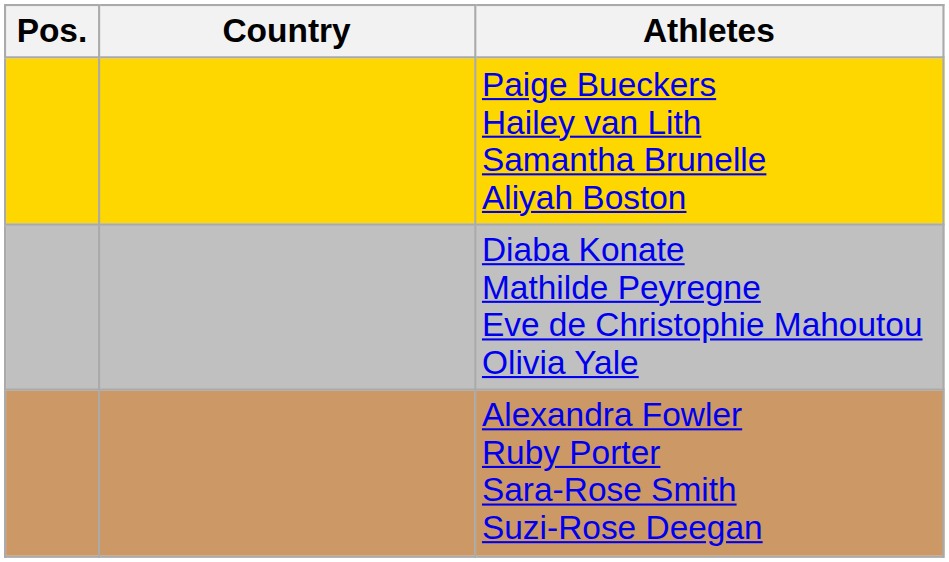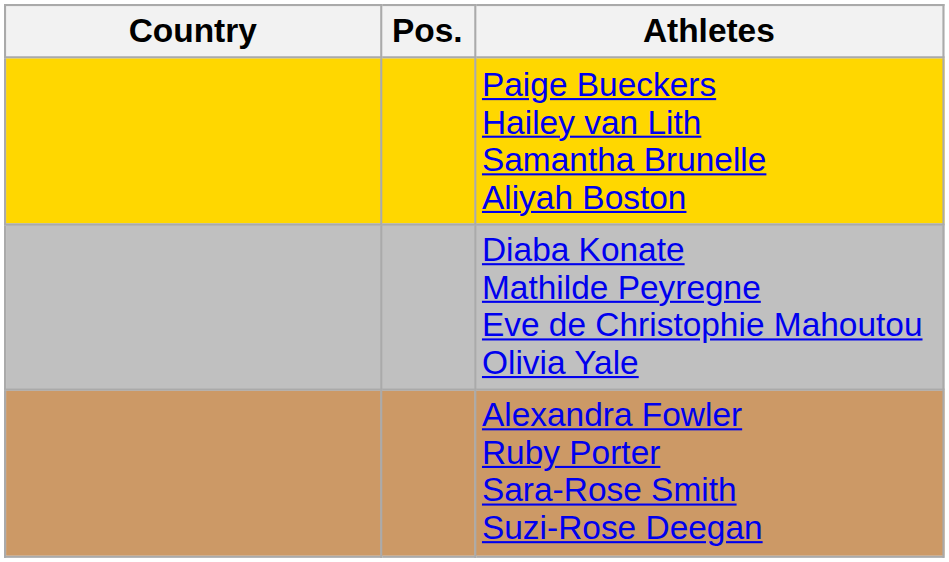columns swapped: (52, 31) <-> (287, 31)
